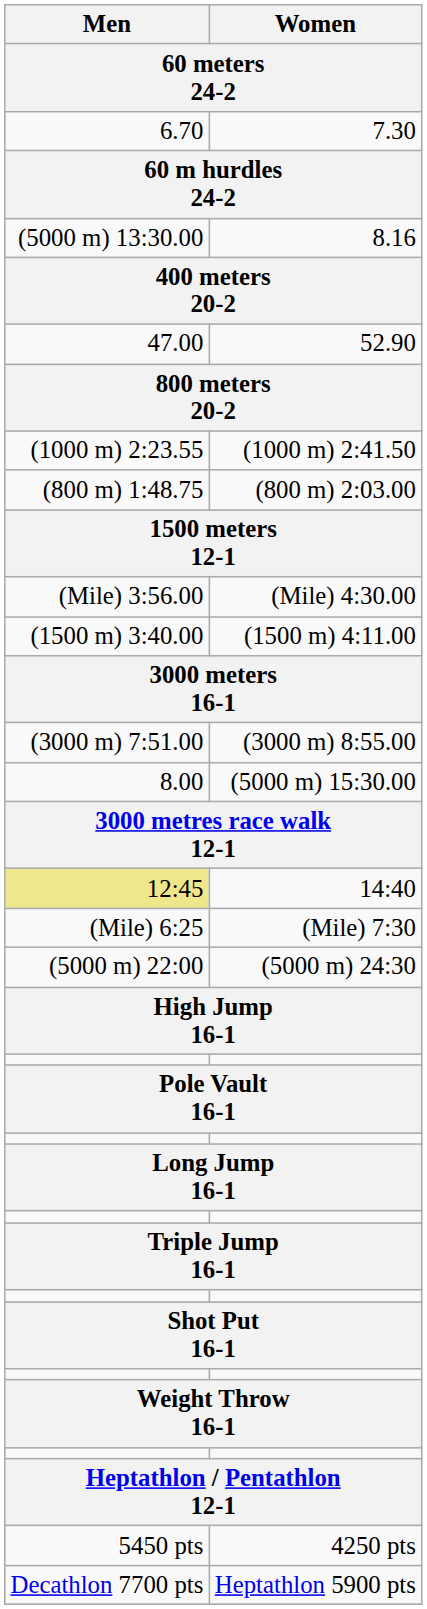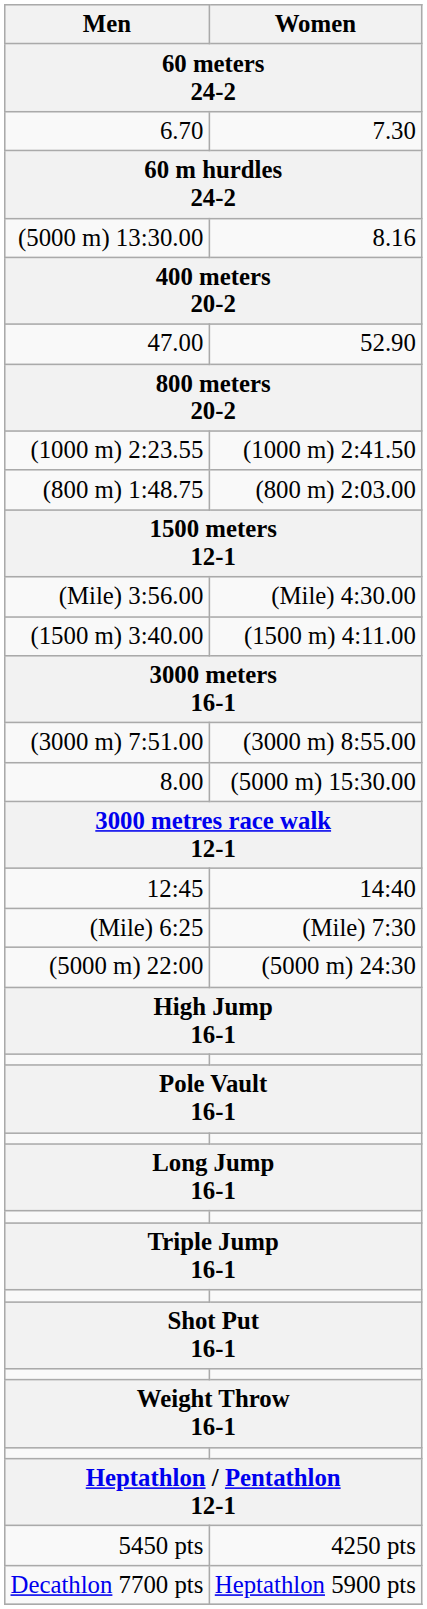(175, 888) khaki background -> (175, 888) no background
